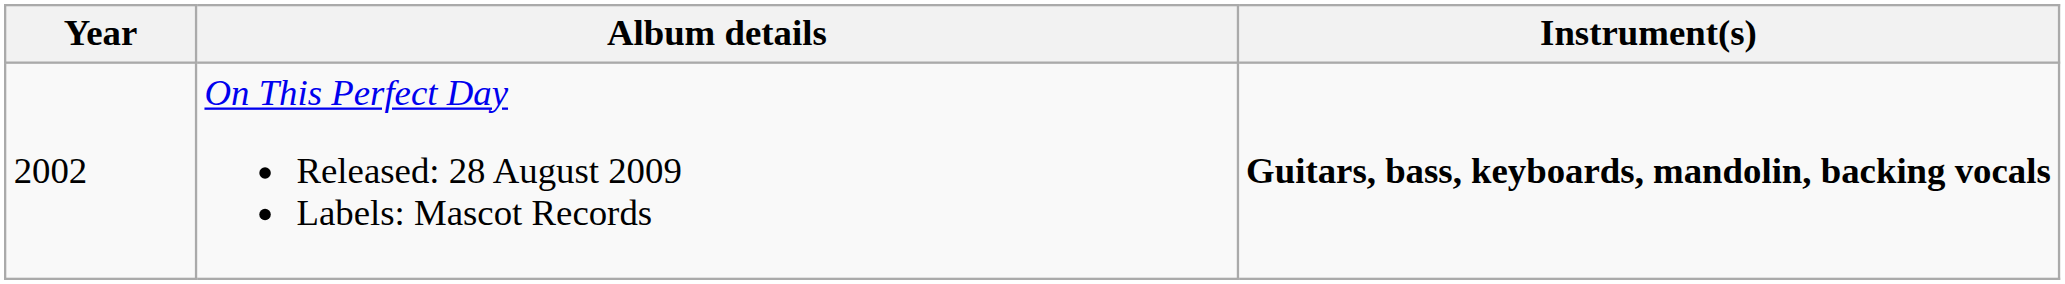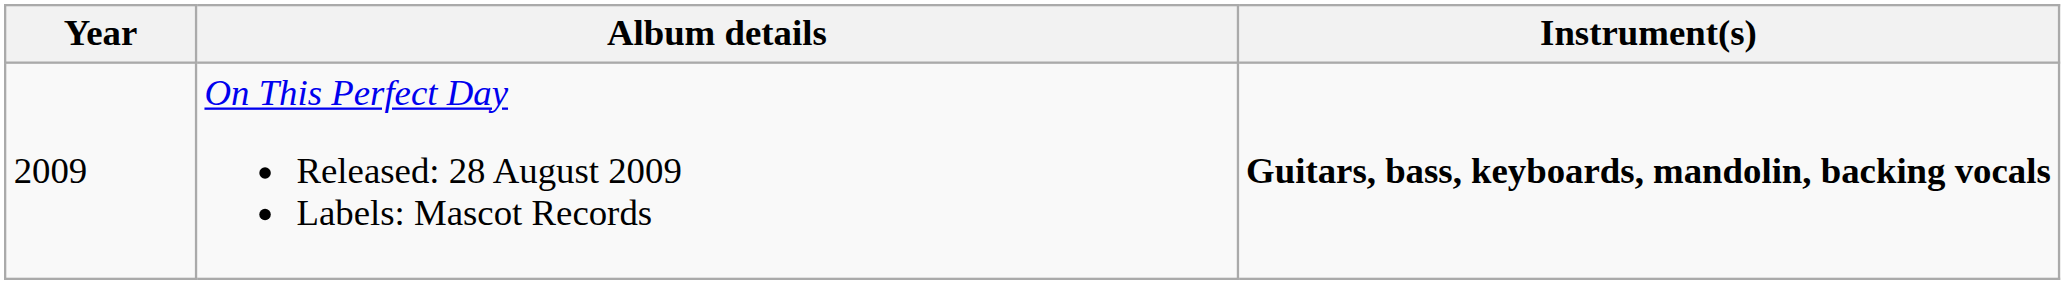(50, 170) 2002 -> (50, 170) 2009
